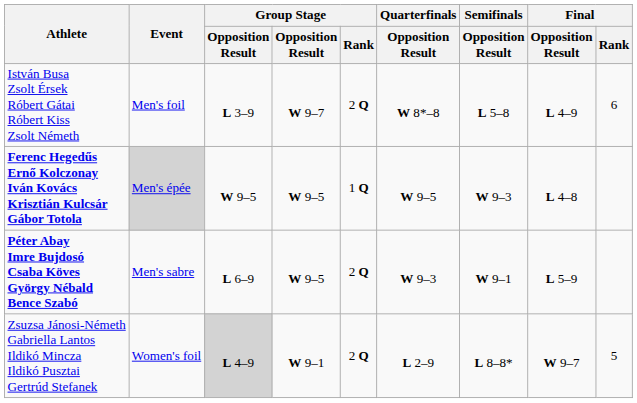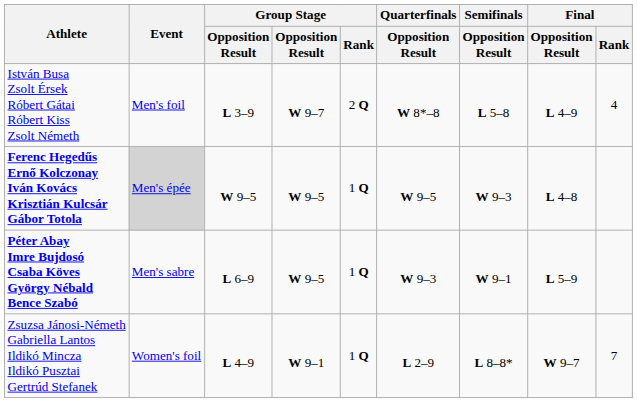(614, 105) 6 -> (614, 105) 4
(359, 272) 2 Q -> (359, 272) 1 Q
(238, 363) lightgrey background -> (238, 363) no background
(359, 355) 2 Q -> (359, 355) 1 Q
(614, 355) 5 -> (614, 355) 7
